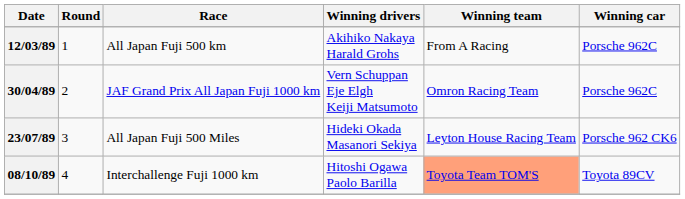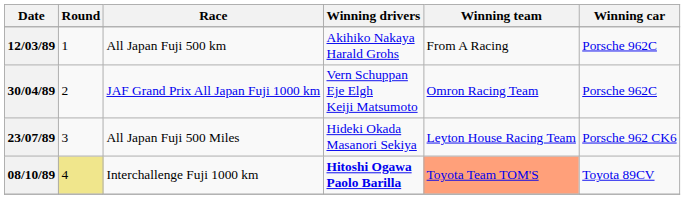(65, 175) no background -> (65, 175) khaki background
(367, 175) normal -> (369, 175) bold
